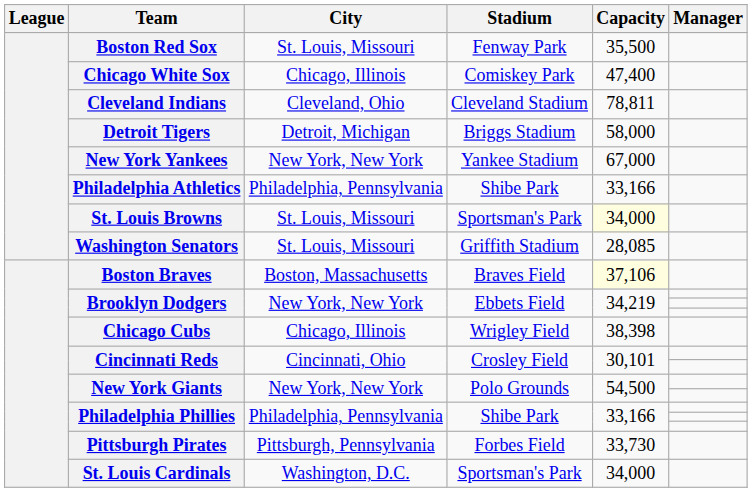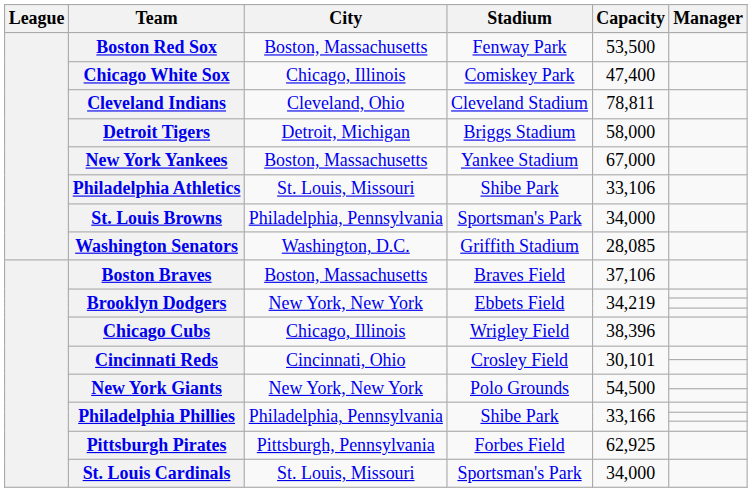(346, 47) St. Louis, Missouri -> (346, 47) Boston, Massachusetts
(631, 47) 35,500 -> (631, 47) 53,500
(346, 160) New York, New York -> (346, 160) Boston, Massachusetts
(346, 189) Philadelphia, Pennsylvania -> (346, 189) St. Louis, Missouri
(631, 189) 33,166 -> (631, 189) 33,106
(346, 217) St. Louis, Missouri -> (346, 217) Philadelphia, Pennsylvania
(631, 217) lightyellow background -> (631, 217) no background
(346, 246) St. Louis, Missouri -> (346, 246) Washington, D.C.
(631, 274) lightyellow background -> (631, 274) no background
(631, 331) 38,398 -> (631, 331) 38,396
(631, 445) 33,730 -> (631, 445) 62,925
(346, 473) Washington, D.C. -> (346, 473) St. Louis, Missouri
